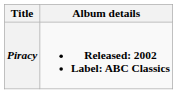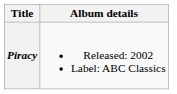(106, 62) bold -> (104, 62) normal
